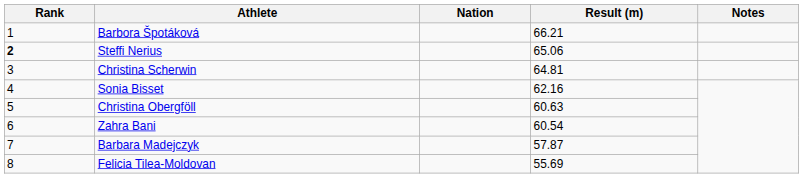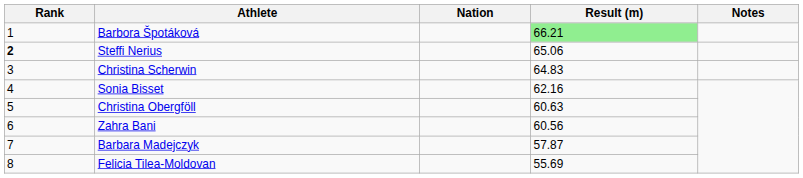(548, 32) no background -> (548, 32) lightgreen background
(548, 70) 64.81 -> (548, 70) 64.83
(548, 126) 60.54 -> (548, 126) 60.56
